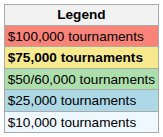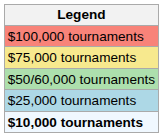(75, 58) bold -> (72, 58) normal
(72, 122) normal -> (75, 122) bold
